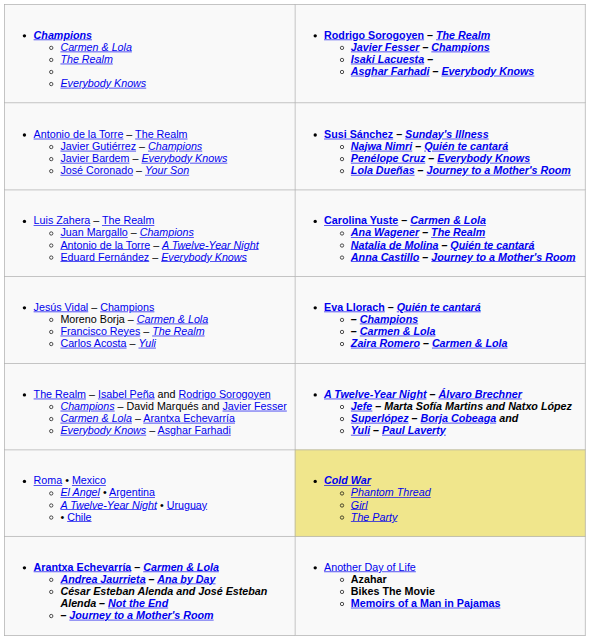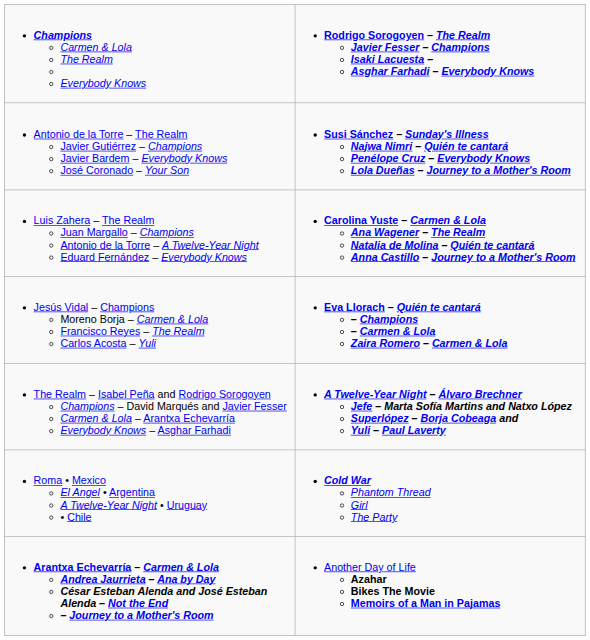(440, 499) khaki background -> (440, 499) no background
